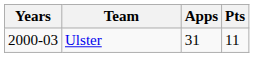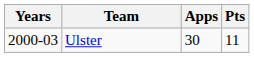(192, 40) 31 -> (192, 40) 30
